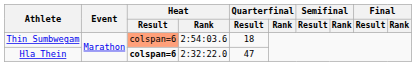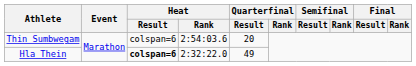(153, 40) lightsalmon background -> (153, 40) no background
(249, 40) 18 -> (249, 40) 20
(249, 54) 47 -> (249, 54) 49
